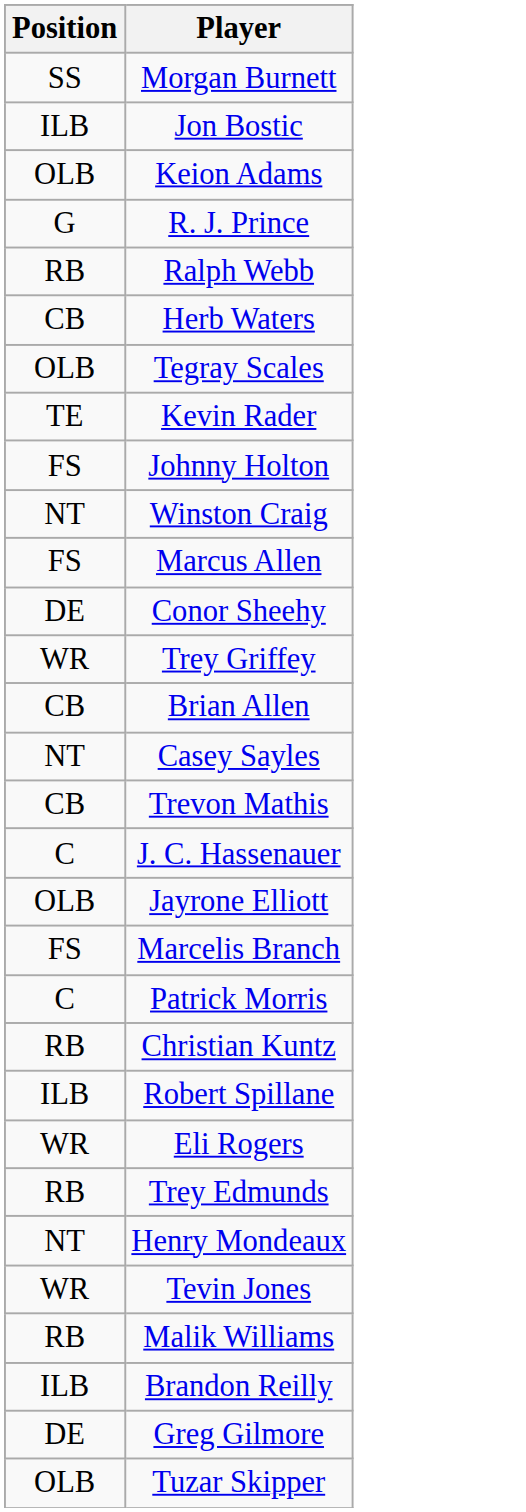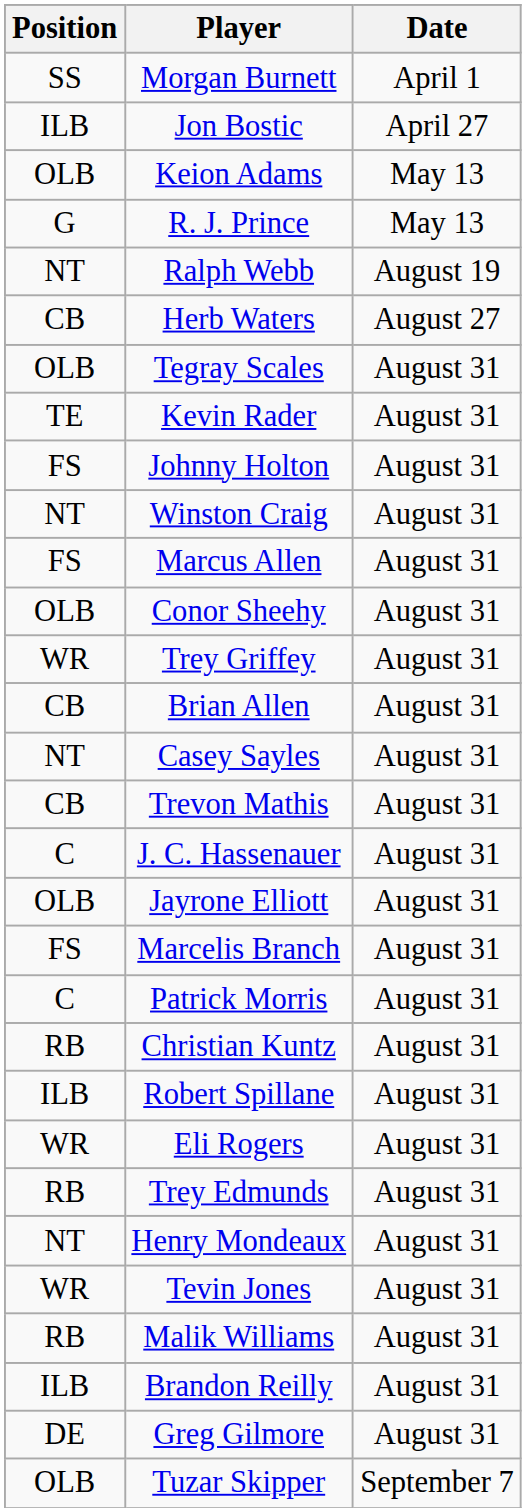+ column: (437, 28)
(65, 271) RB -> (65, 271) NT
(65, 610) DE -> (65, 610) OLB
